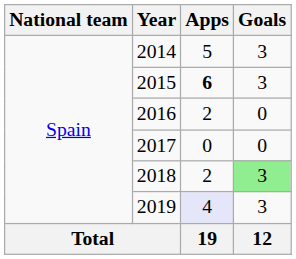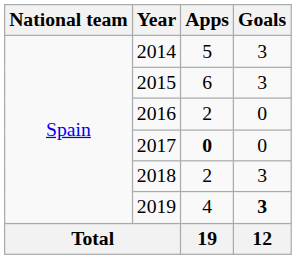(207, 82) bold -> (207, 82) normal
(207, 144) normal -> (207, 144) bold
(262, 176) lightgreen background -> (262, 176) no background
(207, 207) lavender background -> (207, 207) no background
(262, 207) normal -> (262, 207) bold
